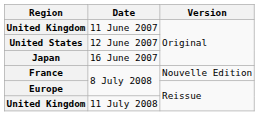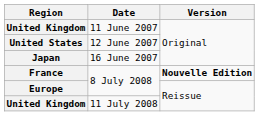(207, 73) normal -> (207, 73) bold
